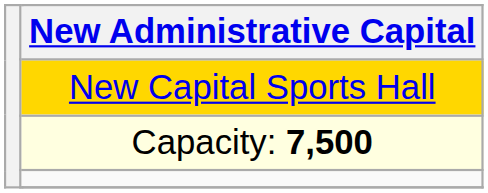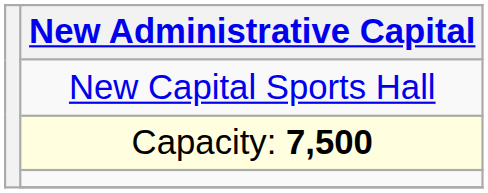(252, 87) gold background -> (252, 87) no background
